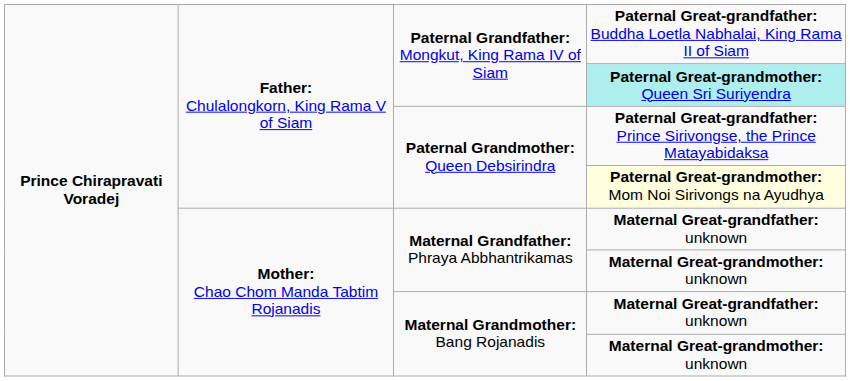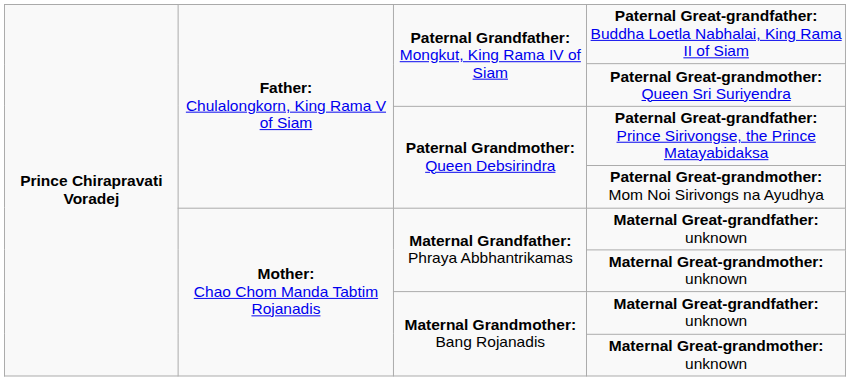(716, 85) paleturquoise background -> (716, 85) no background
(716, 186) lightyellow background -> (716, 186) no background
